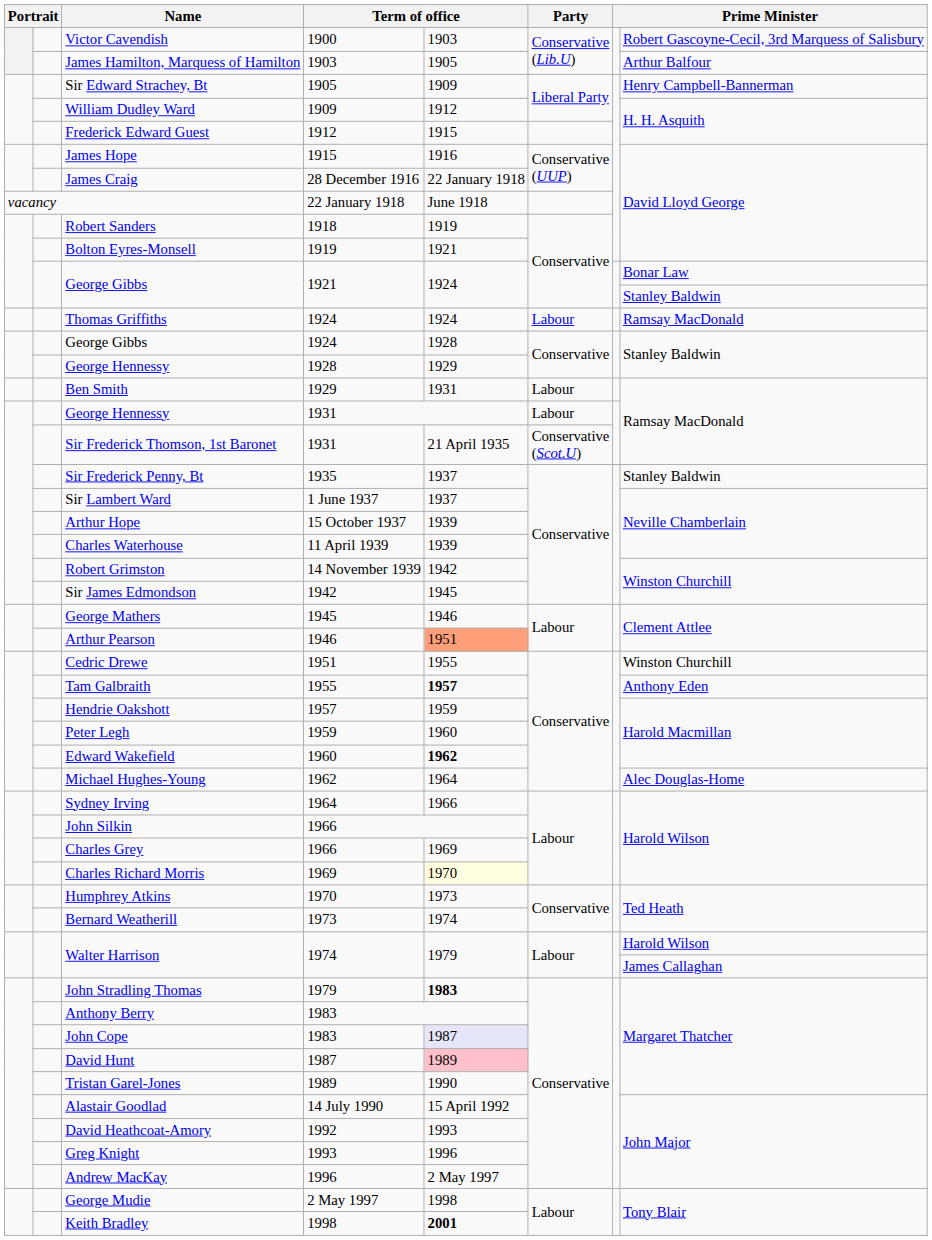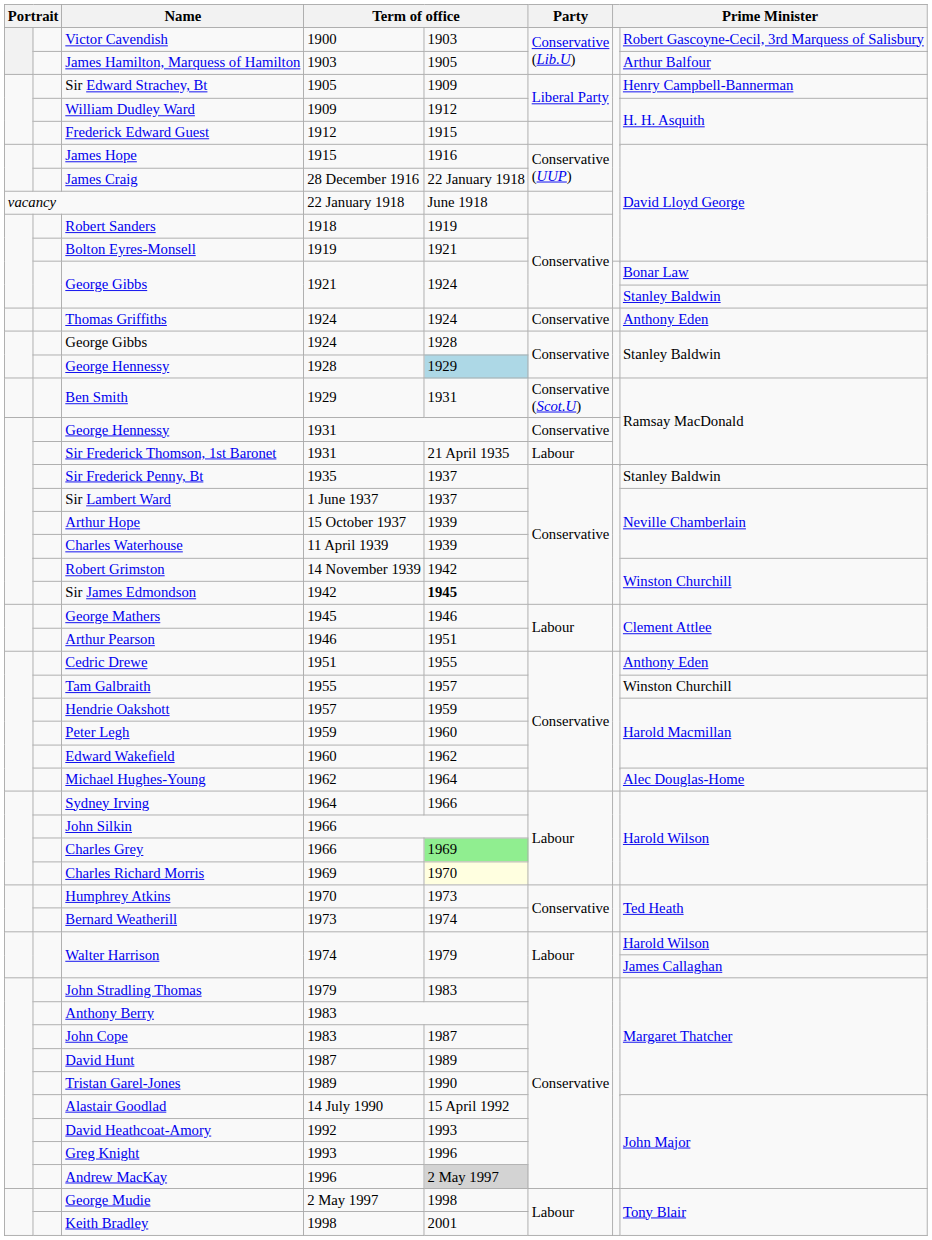(553, 319) Labour -> (571, 319) Conservative
(683, 319) Ramsay MacDonald -> (666, 319) Anthony Eden
(442, 366) no background -> (442, 366) lightblue background
(553, 389) Labour -> (571, 397) Conservative (Scot.U)
(553, 413) Labour -> (571, 429) Conservative
(571, 444) Conservative (Scot.U) -> (553, 452) Labour
(442, 593) normal -> (442, 593) bold
(442, 639) lightsalmon background -> (442, 639) no background
(677, 663) Winston Churchill -> (666, 663) Anthony Eden
(442, 686) bold -> (442, 686) normal
(666, 686) Anthony Eden -> (677, 686) Winston Churchill
(442, 756) bold -> (442, 756) normal
(442, 849) no background -> (442, 849) lightgreen background
(442, 989) bold -> (442, 989) normal
(442, 1036) lavender background -> (442, 1036) no background
(442, 1059) pink background -> (442, 1059) no background
(463, 1176) no background -> (463, 1176) lightgrey background
(442, 1223) bold -> (442, 1223) normal
